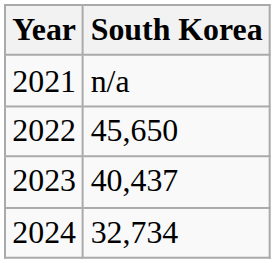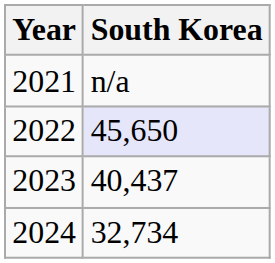(134, 130) no background -> (134, 130) lavender background
